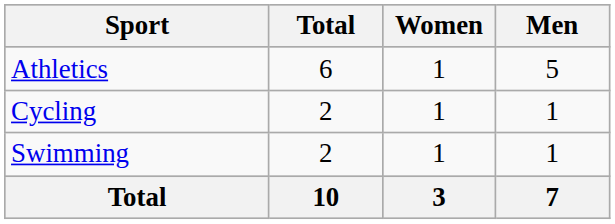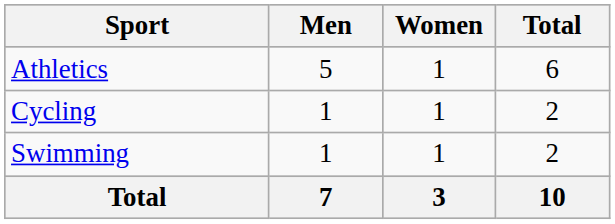columns swapped: (552, 25) <-> (326, 25)
